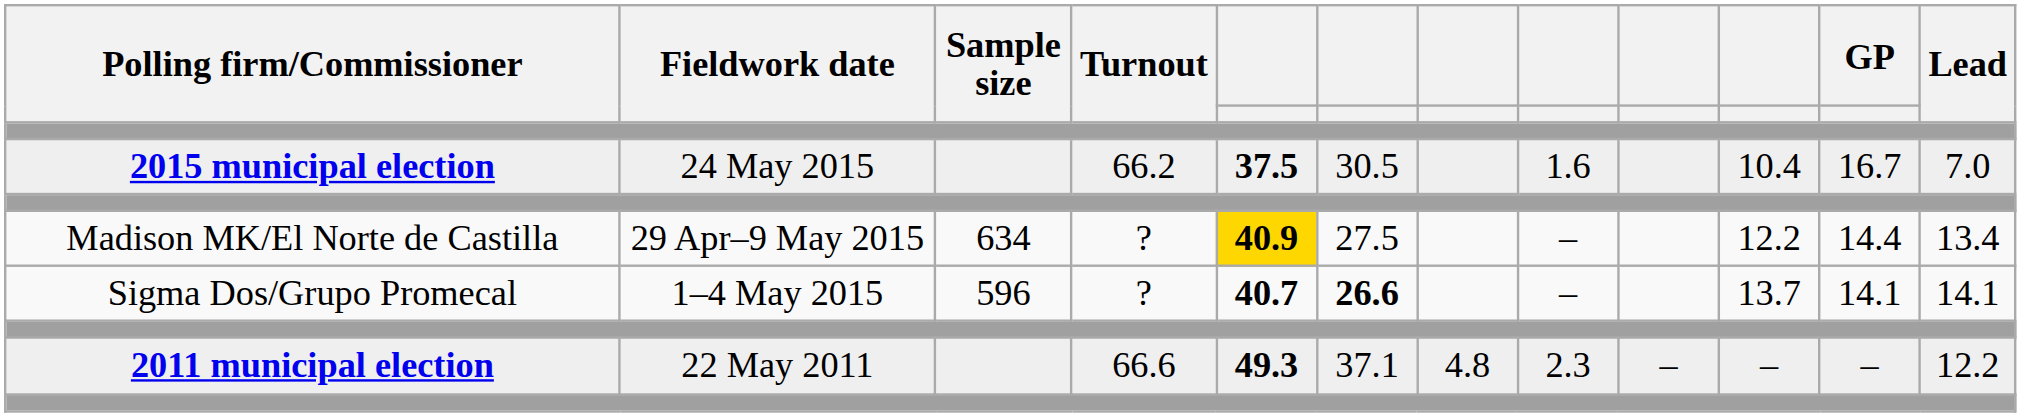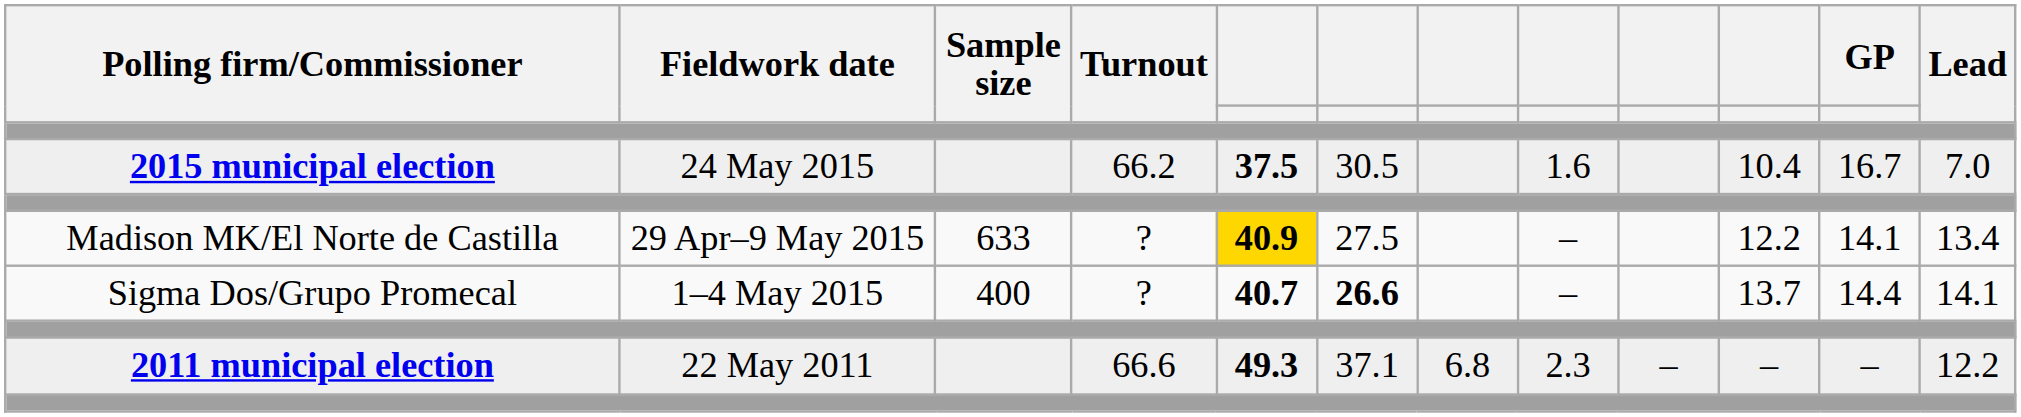(1003, 238) 634 -> (1003, 238) 633
(1870, 238) 14.4 -> (1870, 238) 14.1
(1003, 293) 596 -> (1003, 293) 400
(1870, 293) 14.1 -> (1870, 293) 14.4
(1468, 365) 4.8 -> (1468, 365) 6.8
